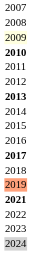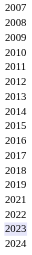(16, 37) lightyellow background -> (16, 37) no background
(16, 52) bold -> (16, 52) normal
(16, 96) bold -> (16, 96) normal
(16, 155) bold -> (16, 155) normal
(16, 185) lightsalmon background -> (16, 185) no background
(16, 199) bold -> (16, 199) normal
(16, 229) no background -> (16, 229) lavender background
(16, 244) lightgrey background -> (16, 244) no background
